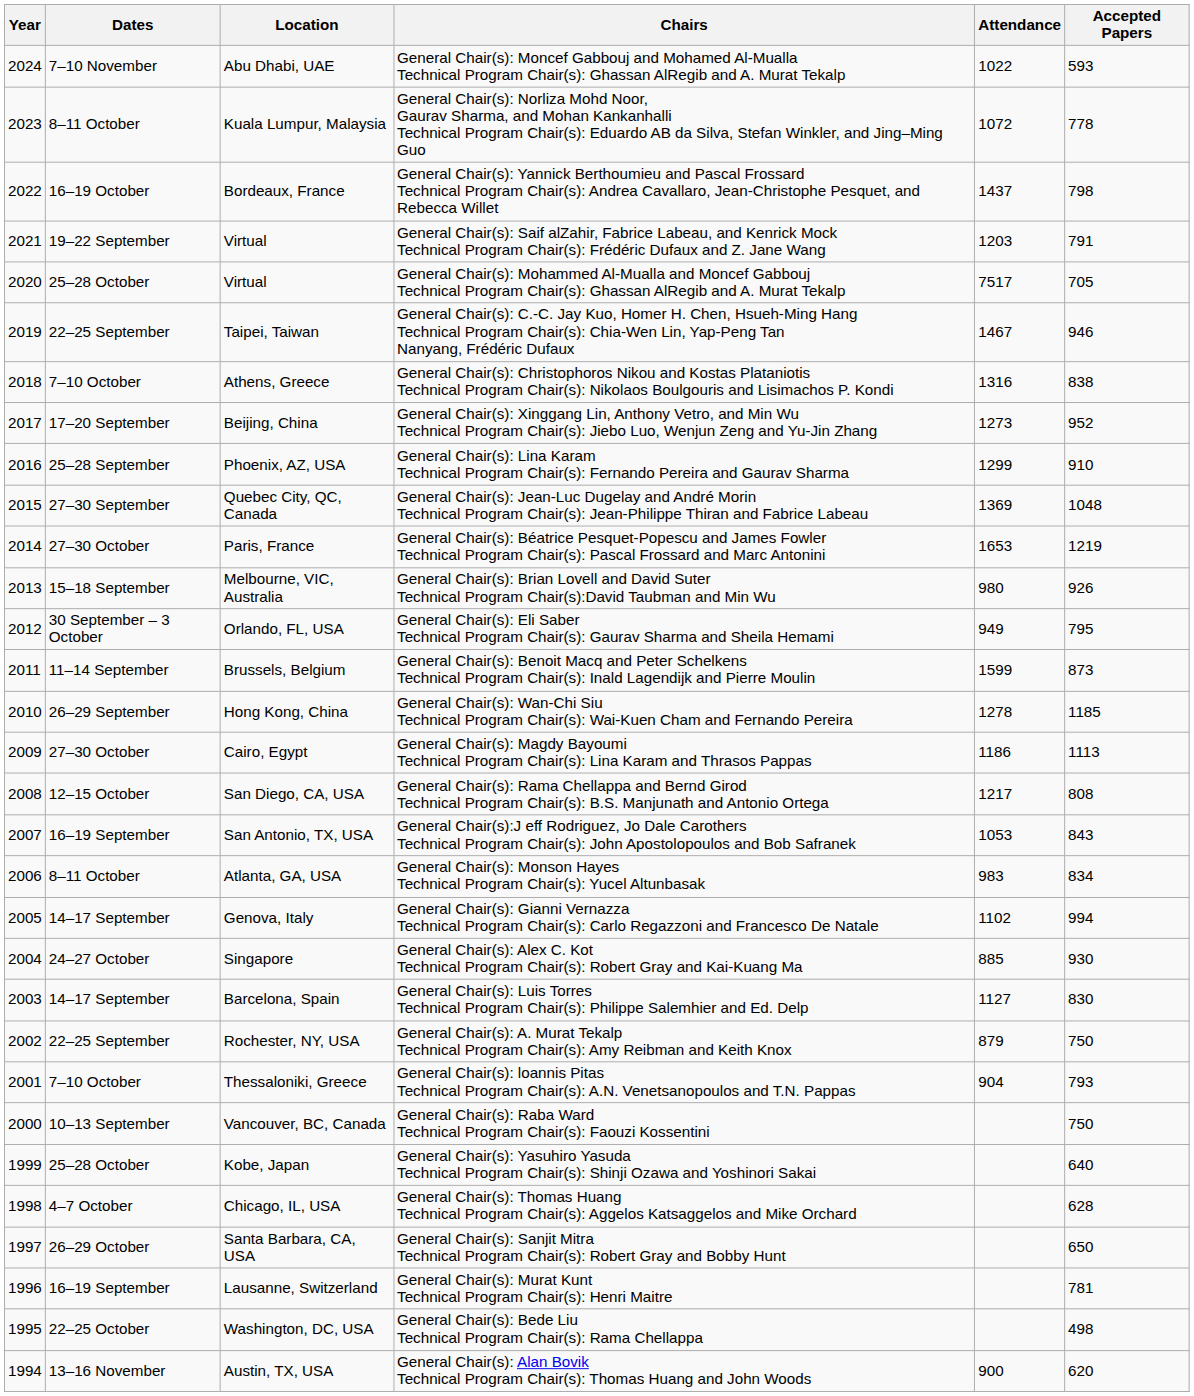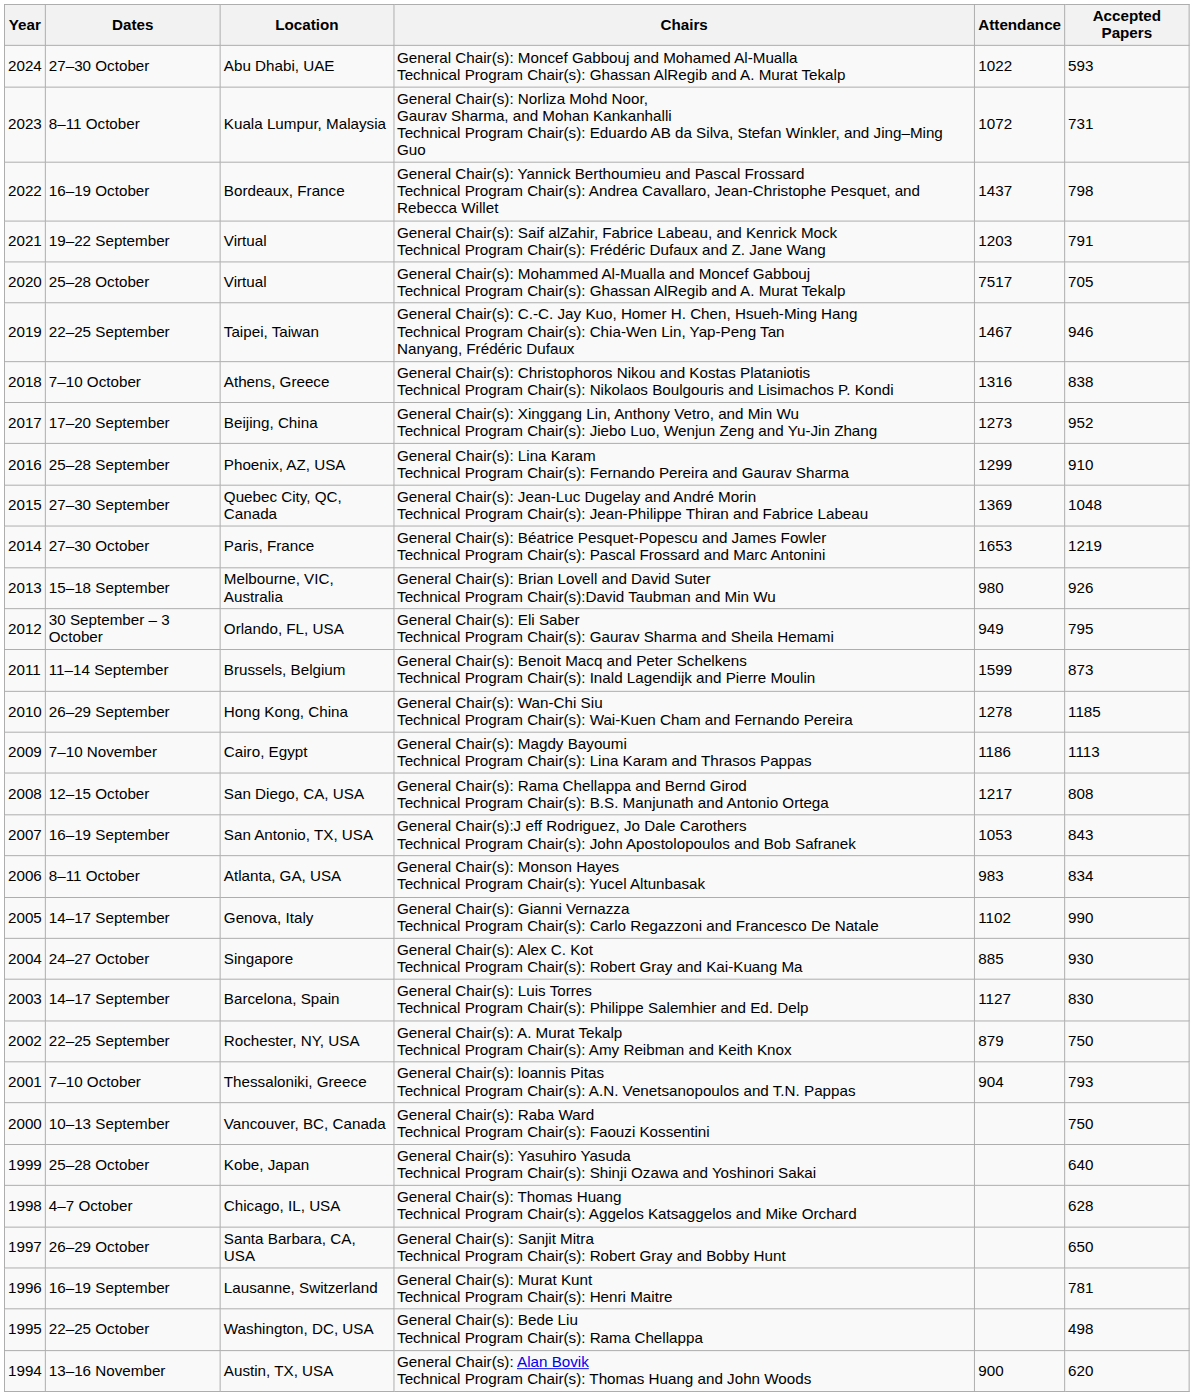(103, 66) 7–10 November -> (99, 66) 27–30 October
(1081, 124) 778 -> (1081, 124) 731
(99, 752) 27–30 October -> (103, 752) 7–10 November
(1081, 917) 994 -> (1081, 917) 990
